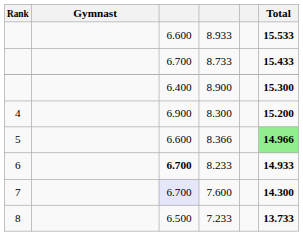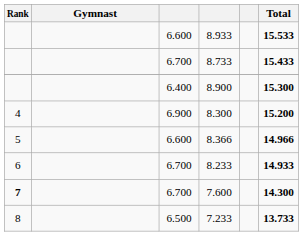(279, 139) lightgreen background -> (279, 139) no background
(179, 166) bold -> (179, 166) normal
(18, 192) normal -> (18, 192) bold
(179, 192) lavender background -> (179, 192) no background
